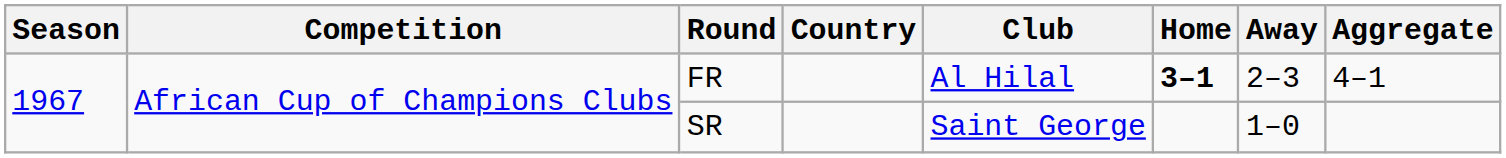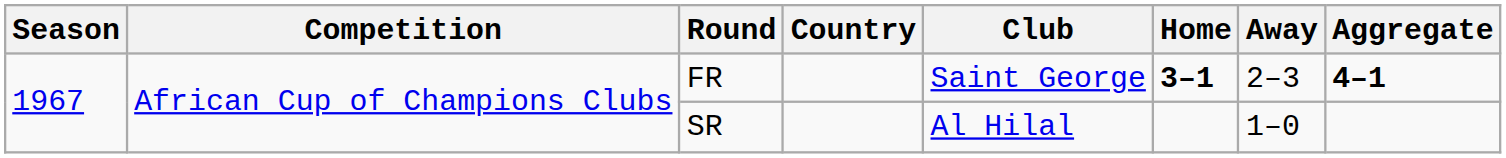(1002, 78) Al Hilal -> (1038, 78) Saint George
(1359, 78) normal -> (1359, 78) bold
(1038, 127) Saint George -> (1002, 127) Al Hilal
